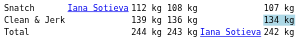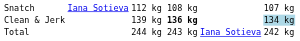(182, 20) normal -> (182, 20) bold
